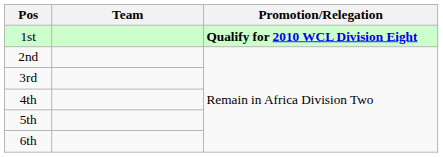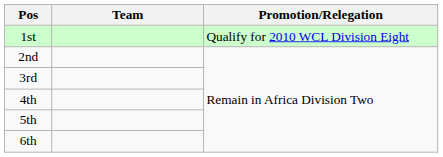(312, 36) bold -> (308, 36) normal
